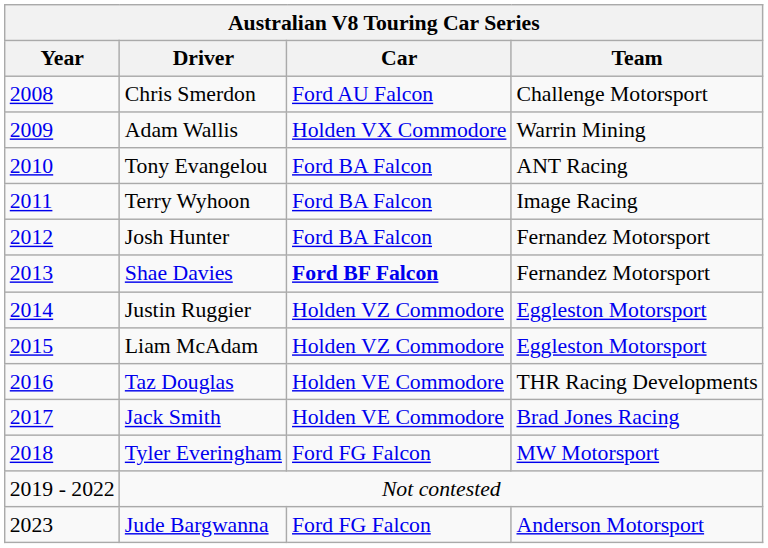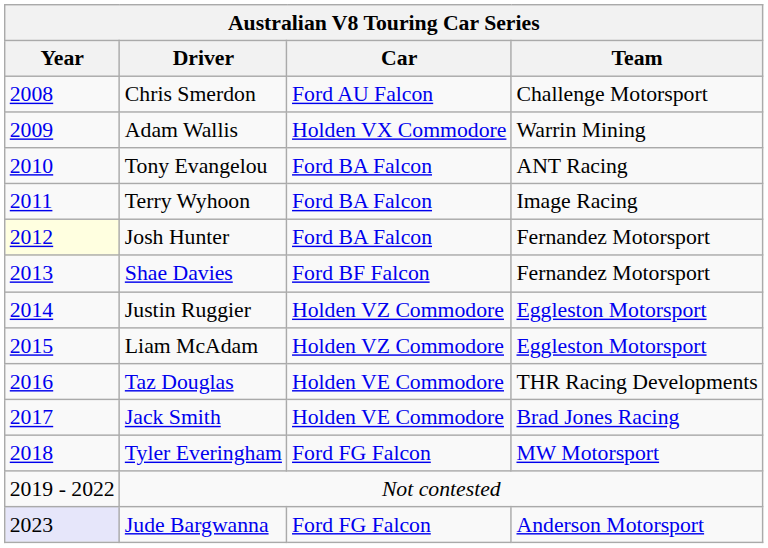(31, 237) no background -> (31, 237) lightyellow background
(365, 273) bold -> (361, 273) normal
(31, 524) no background -> (31, 524) lavender background
